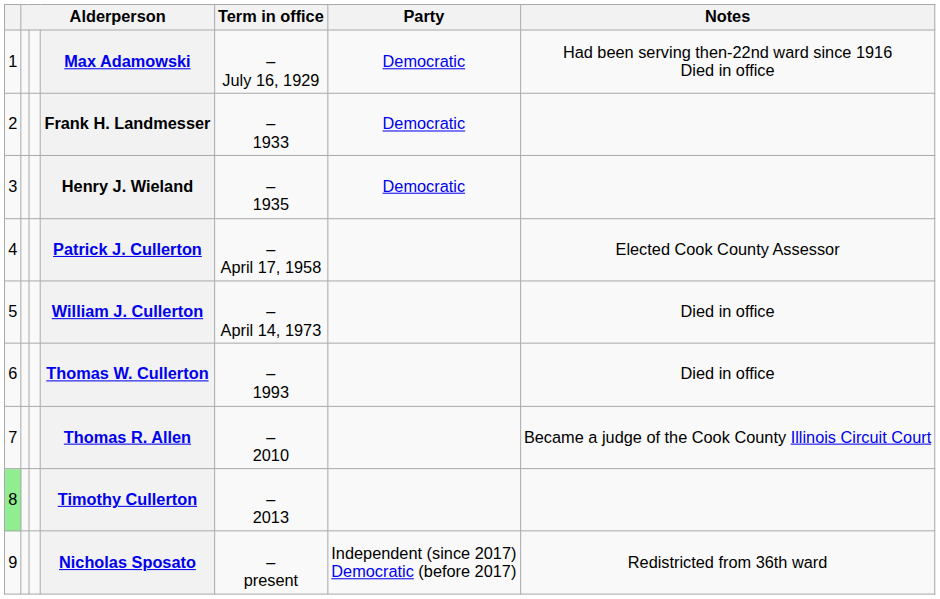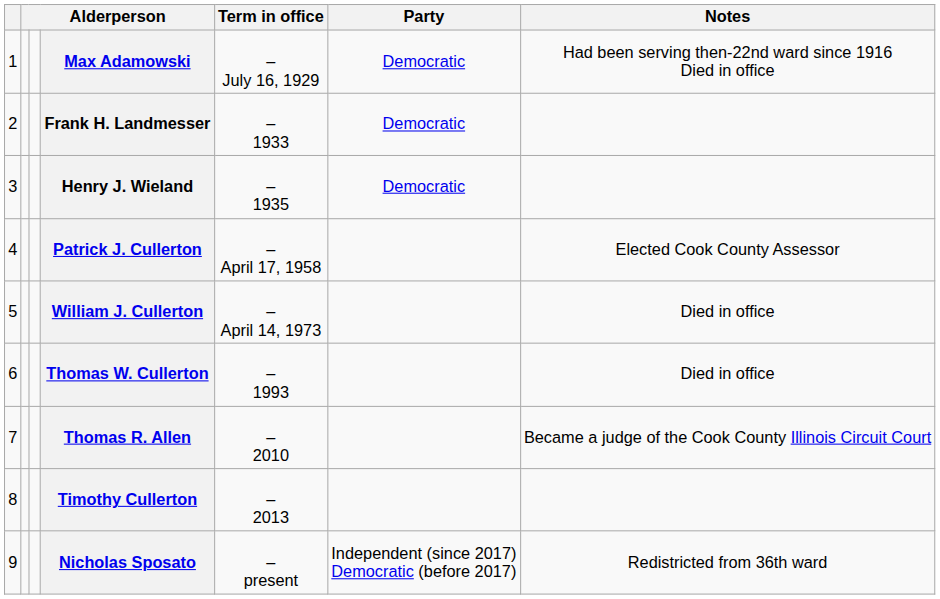(13, 499) lightgreen background -> (13, 499) no background
